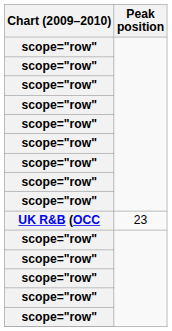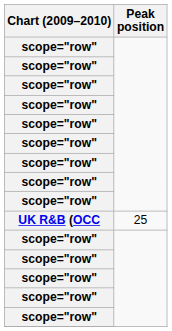(141, 220) 23 -> (141, 220) 25
